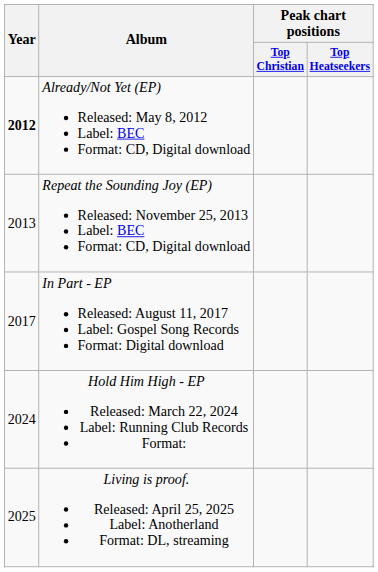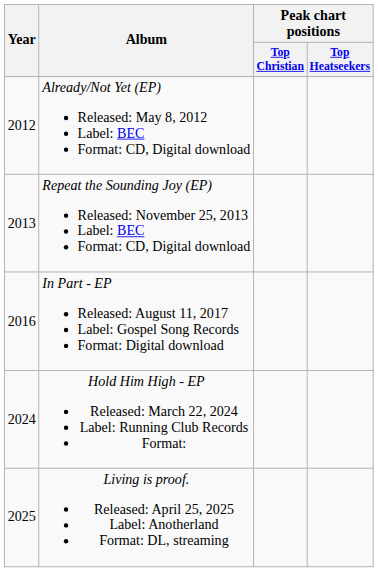(22, 125) bold -> (22, 125) normal
(22, 321) 2017 -> (22, 321) 2016
